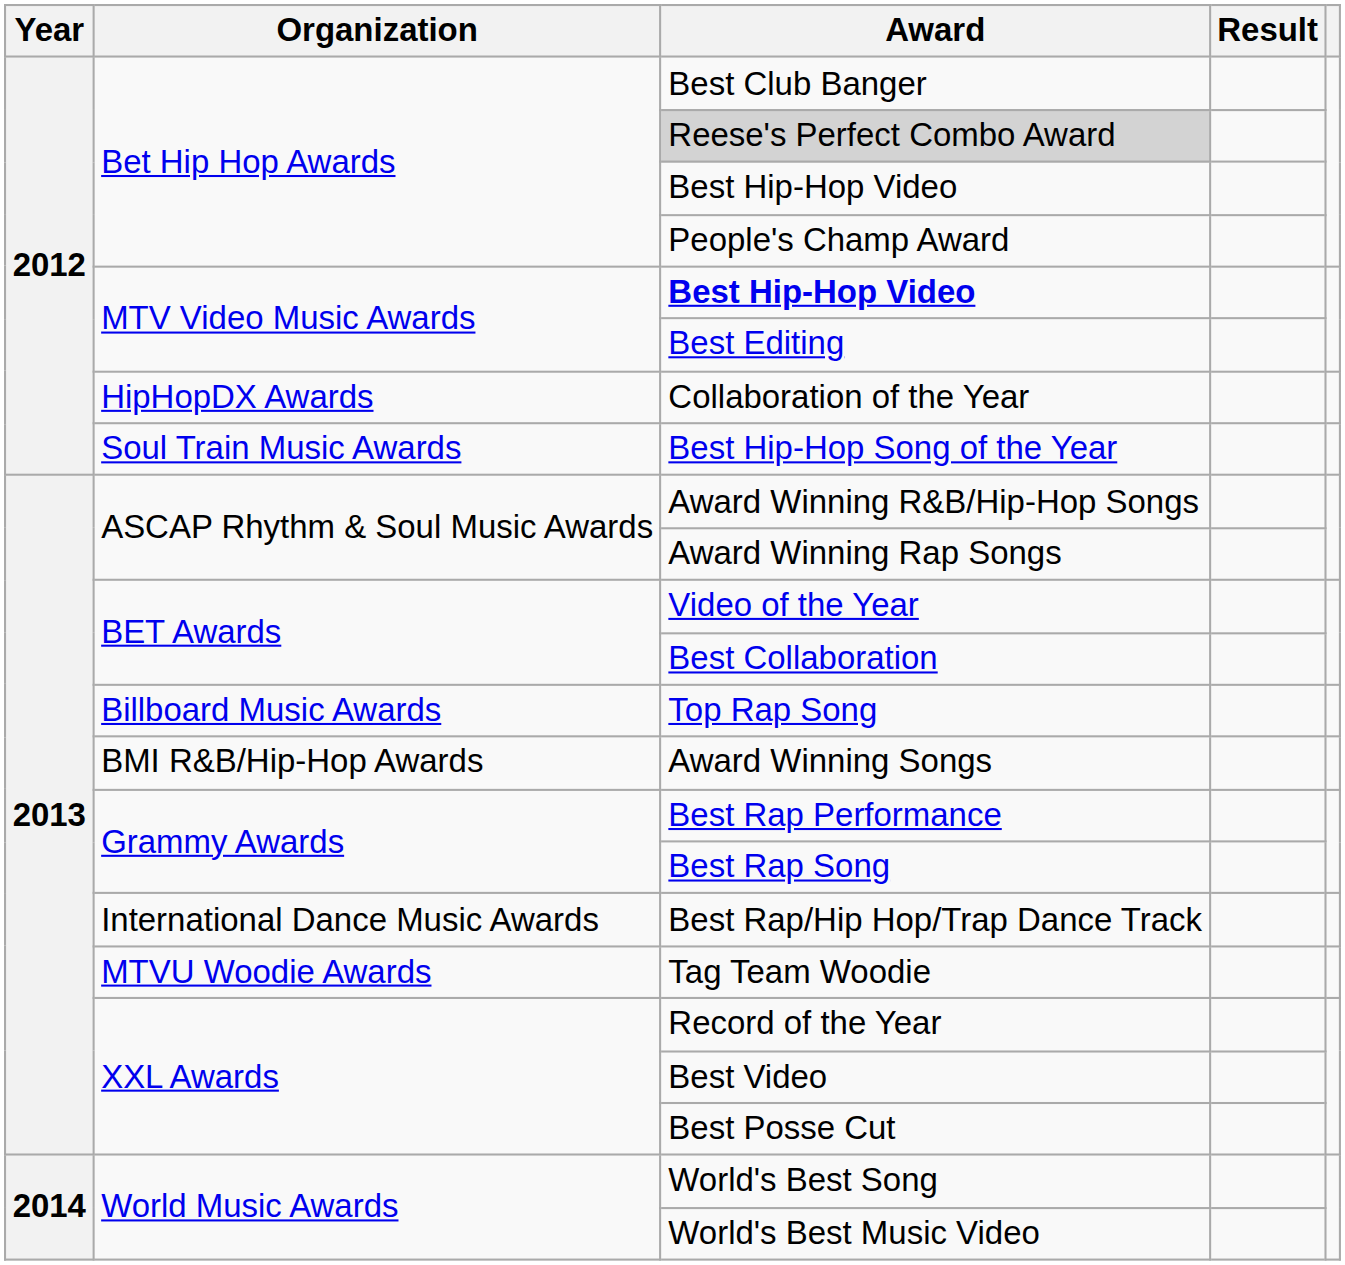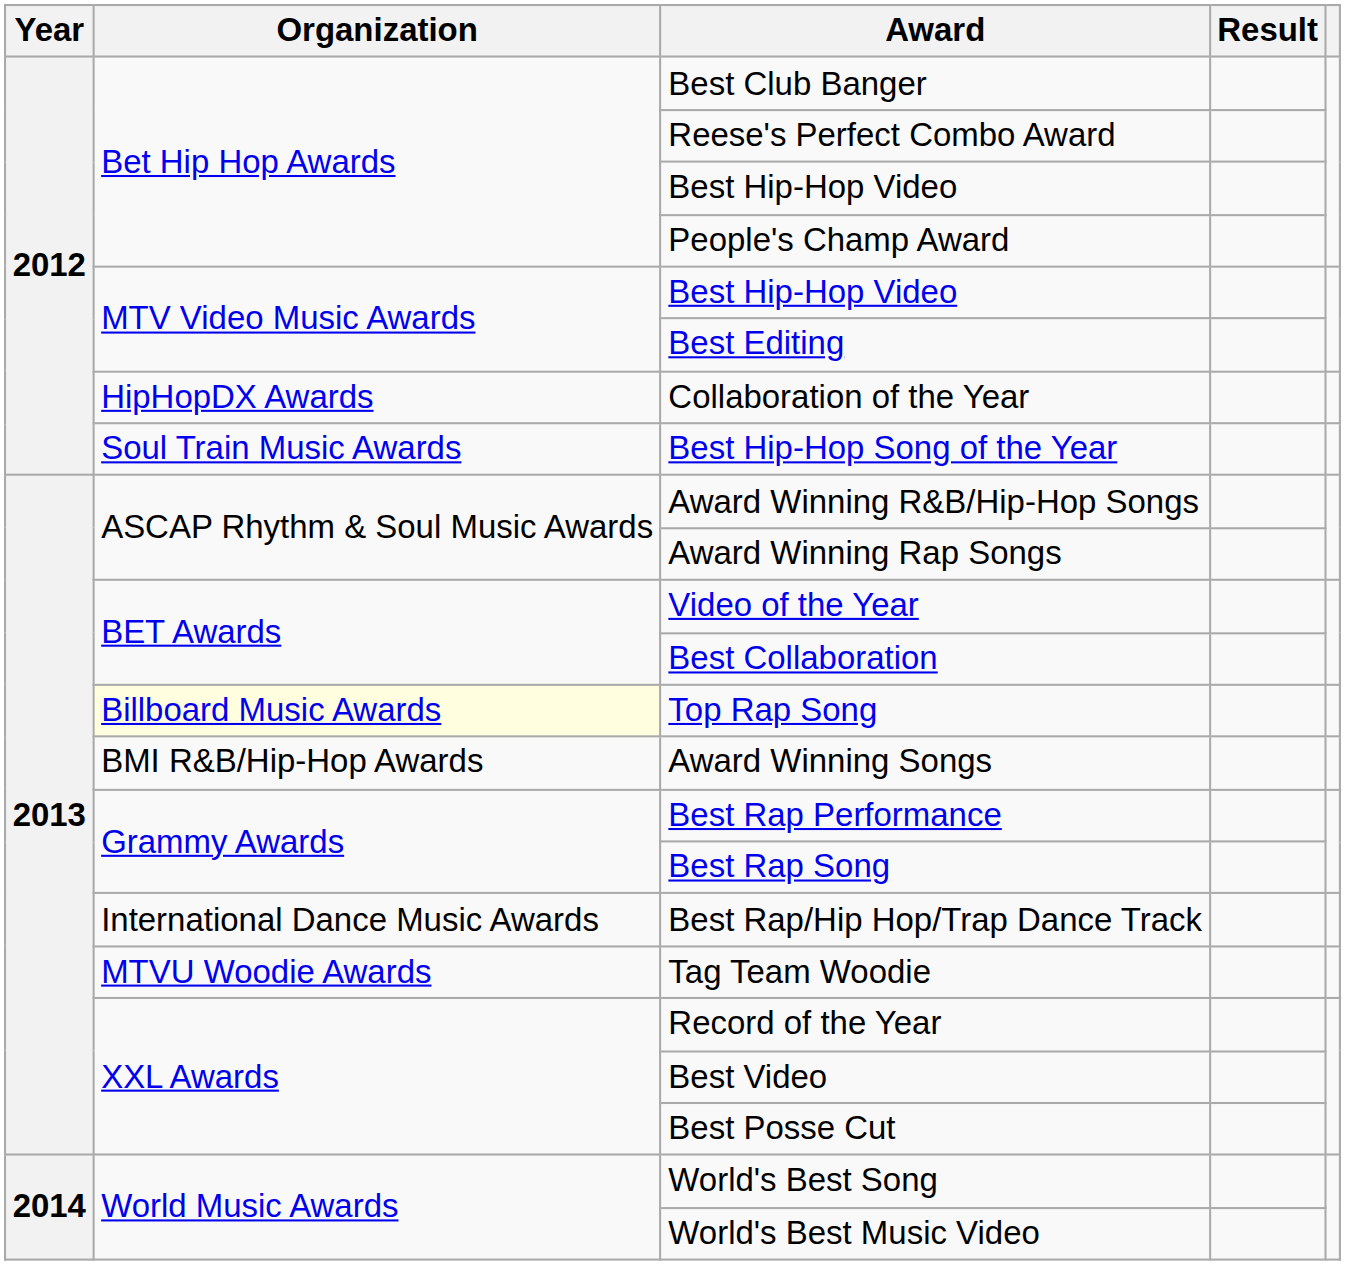(892, 135) lightgrey background -> (892, 135) no background
(822, 291) bold -> (813, 291) normal
(271, 710) no background -> (271, 710) lightyellow background
